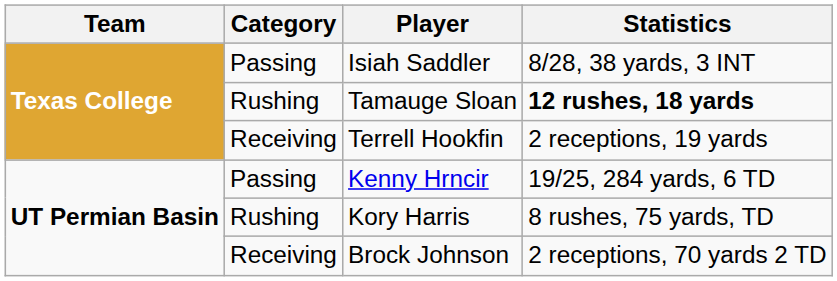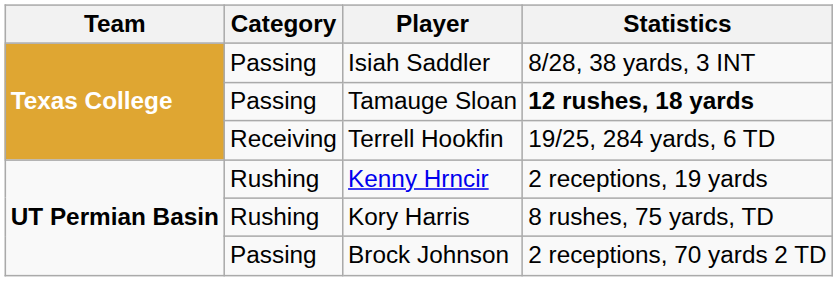(275, 101) Rushing -> (273, 101) Passing
(648, 139) 2 receptions, 19 yards -> (652, 139) 19/25, 284 yards, 6 TD
(273, 178) Passing -> (275, 178) Rushing
(652, 178) 19/25, 284 yards, 6 TD -> (648, 178) 2 receptions, 19 yards
(283, 255) Receiving -> (273, 255) Passing
